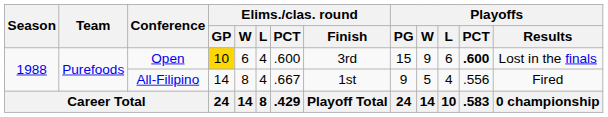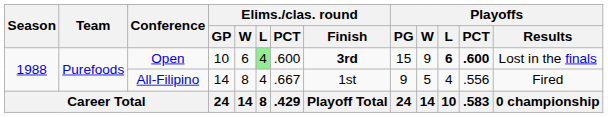(221, 58) gold background -> (221, 58) no background
(263, 58) no background -> (263, 58) lightgreen background
(347, 58) normal -> (347, 58) bold
(449, 58) normal -> (449, 58) bold
